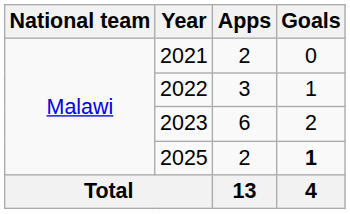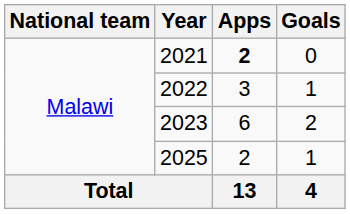(244, 55) normal -> (244, 55) bold
(311, 157) bold -> (311, 157) normal
